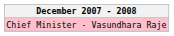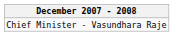(86, 25) pink background -> (86, 25) no background
